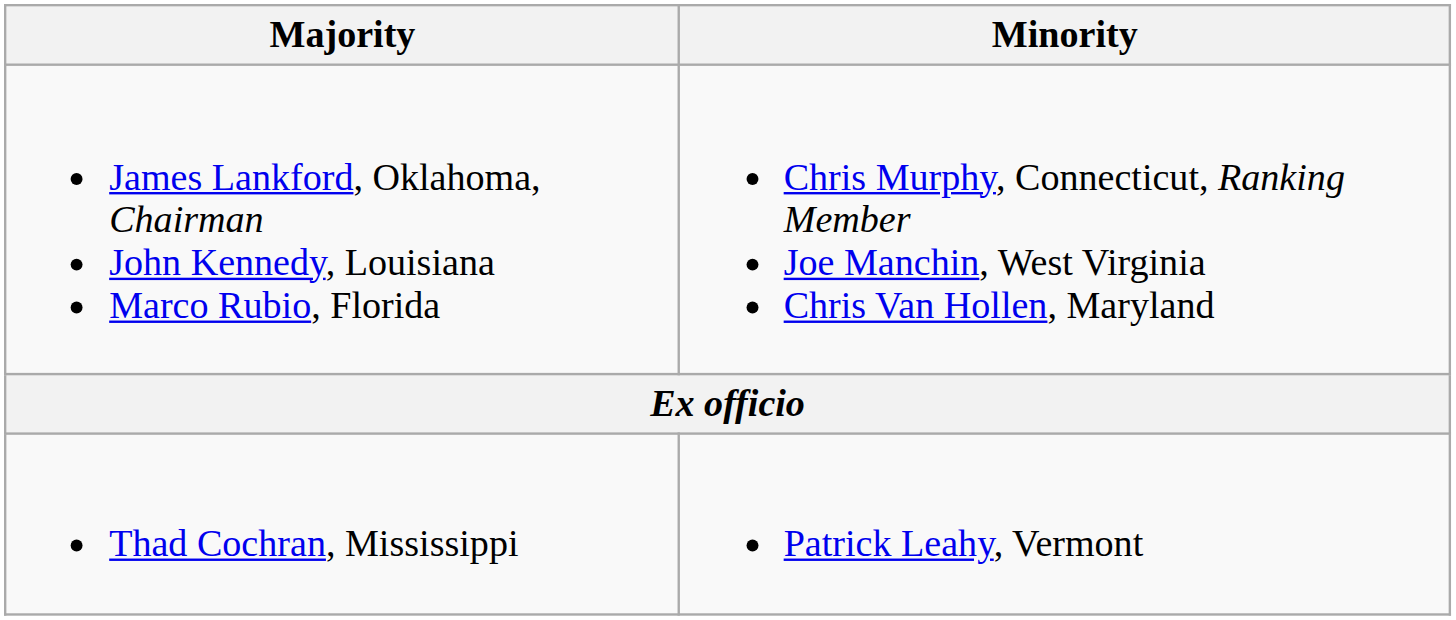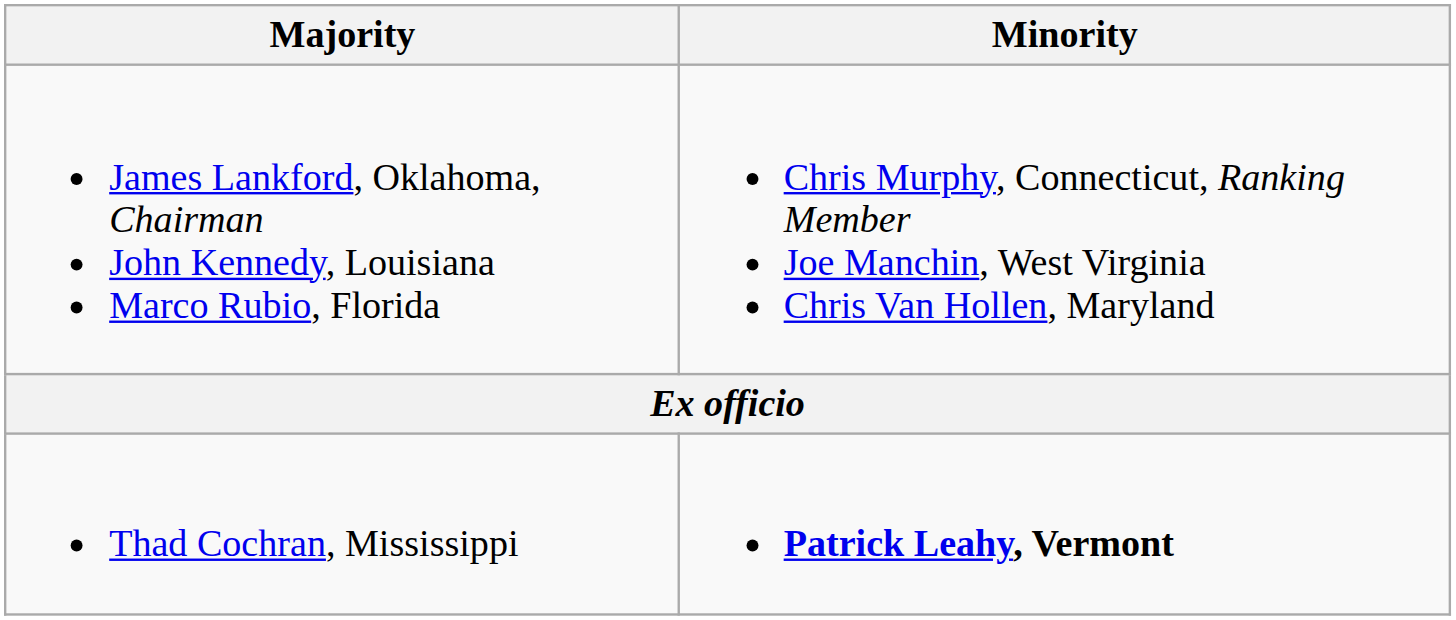(1065, 545) normal -> (1065, 545) bold
